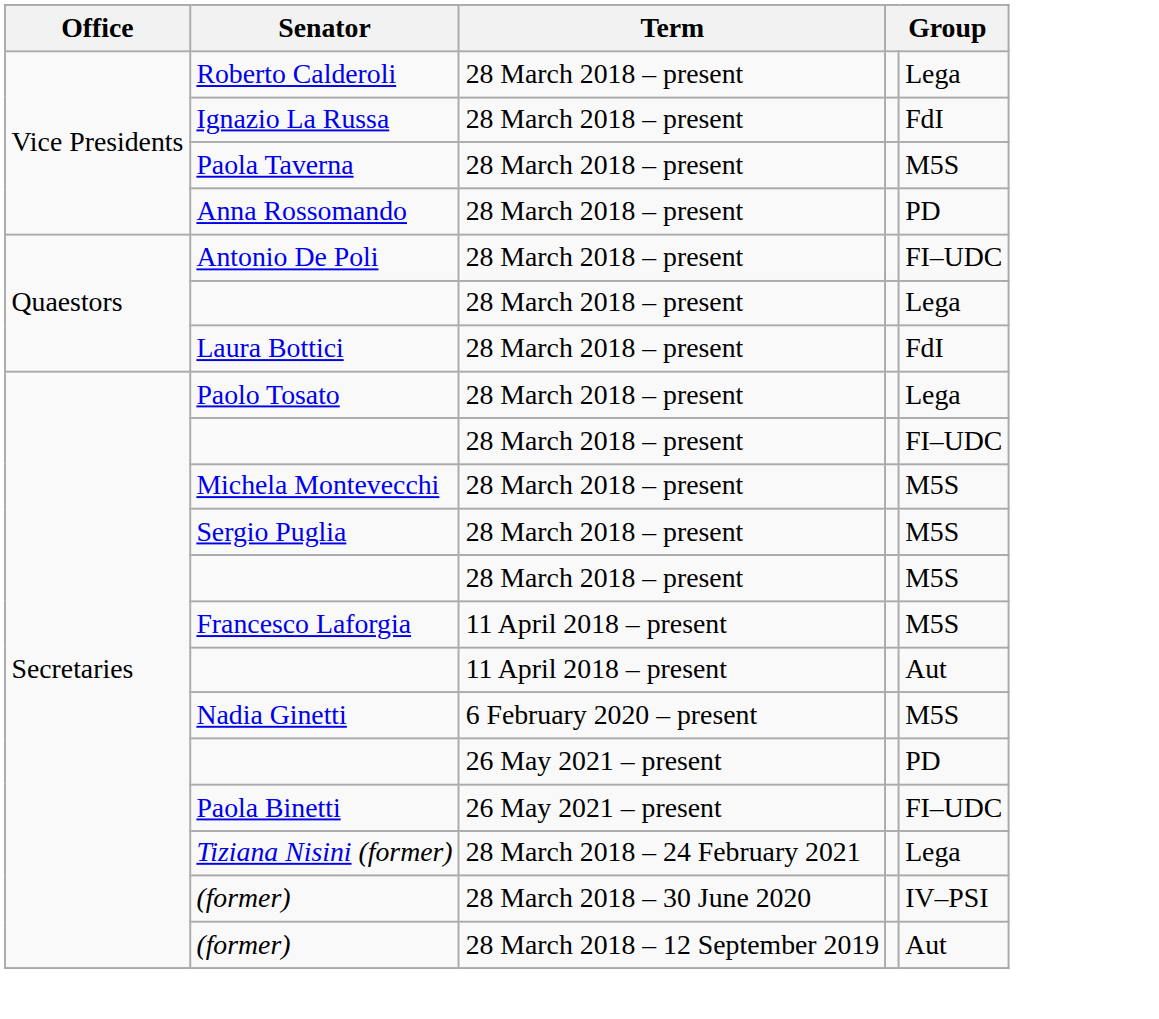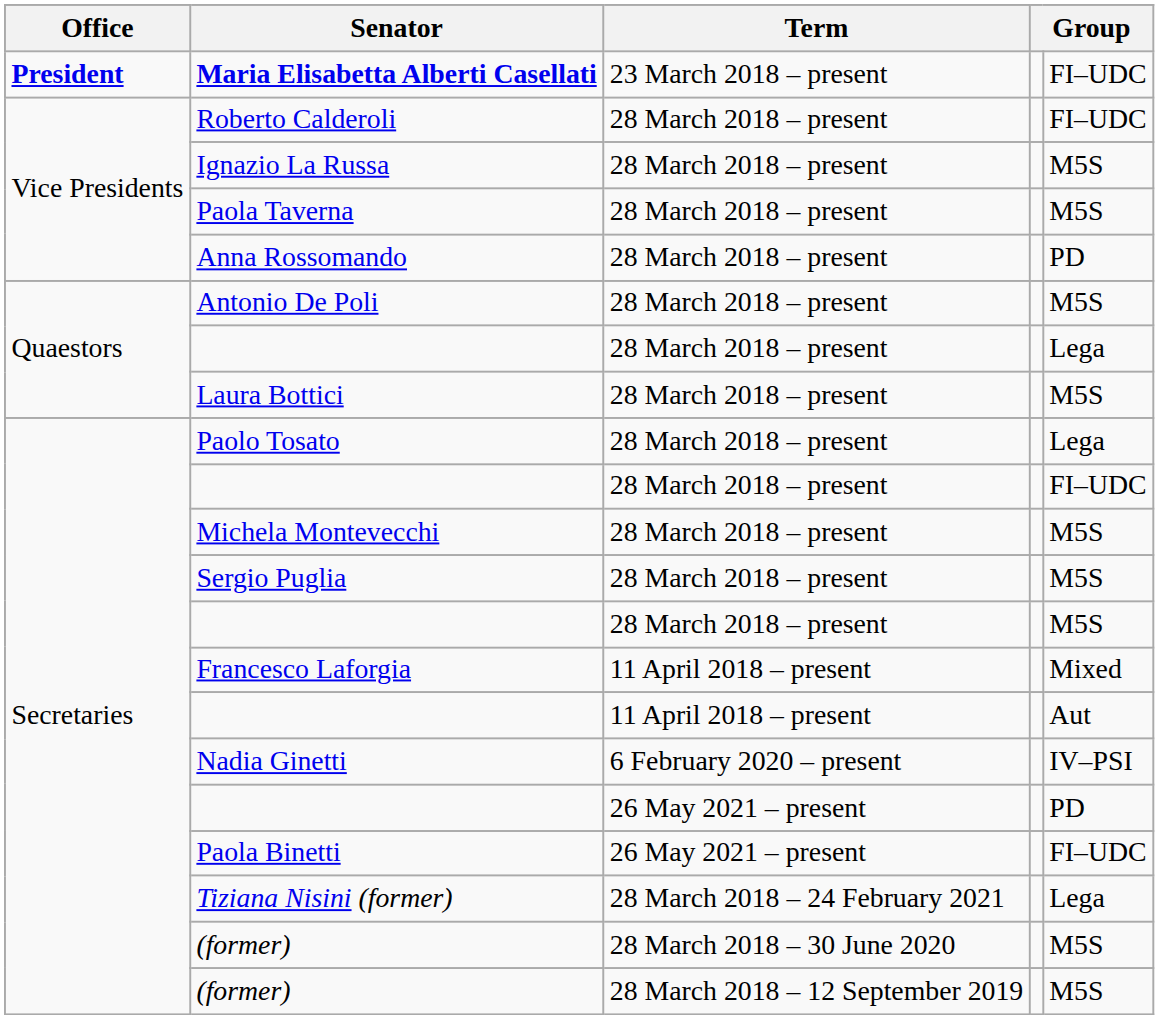+ row: (397, 73)
(933, 73) Lega -> (1098, 119) FI–UDC
(924, 119) FdI -> (1076, 165) M5S
(954, 256) FI–UDC -> (1076, 302) M5S
(924, 348) FdI -> (1076, 394) M5S
(932, 623) M5S -> (1086, 669) Mixed
(932, 715) M5S -> (1091, 761) IV–PSI
(947, 898) IV–PSI -> (1076, 944) M5S
(926, 944) Aut -> (1076, 990) M5S
